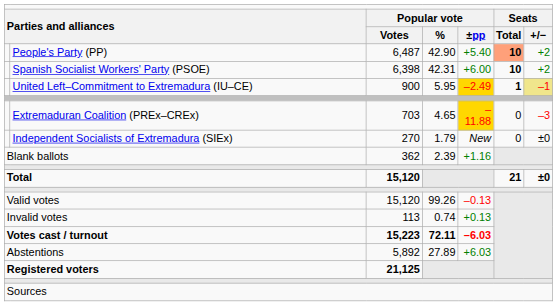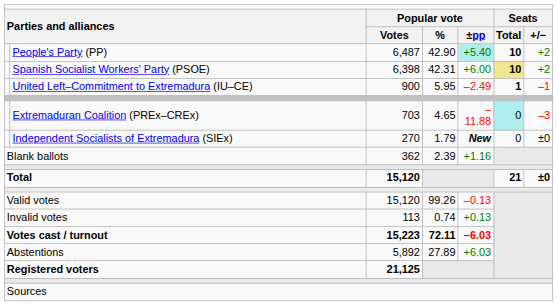(477, 52) no background -> (477, 52) paleturquoise background
(515, 52) lightsalmon background -> (515, 52) no background
(515, 69) no background -> (515, 69) khaki background
(477, 87) gold background -> (477, 87) no background
(544, 87) khaki background -> (544, 87) no background
(478, 115) gold background -> (478, 115) no background
(518, 115) no background -> (518, 115) paleturquoise background
(480, 138) normal -> (480, 138) bold
